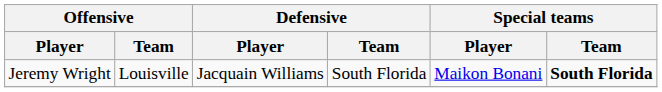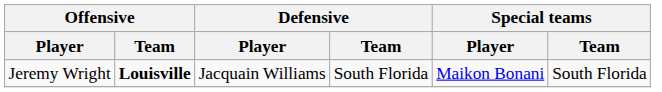(154, 73) normal -> (155, 73) bold
(601, 73) bold -> (600, 73) normal
